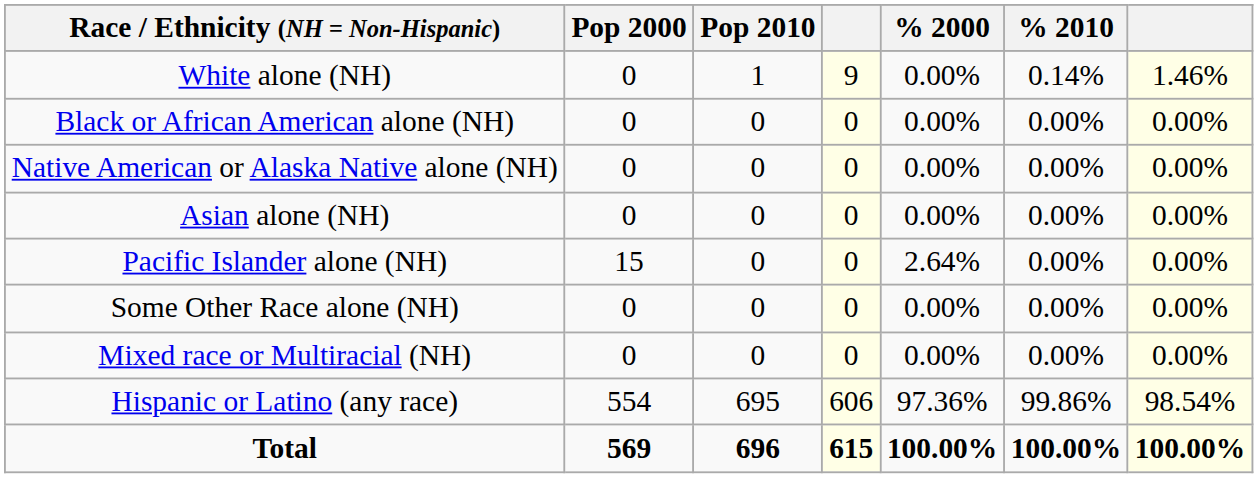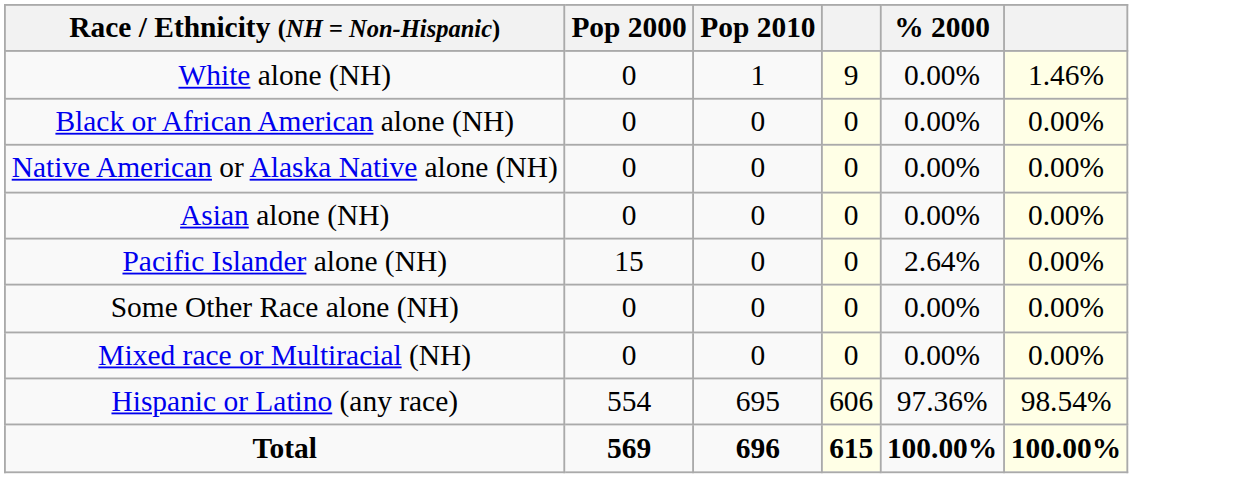- column: (1066, 27)
